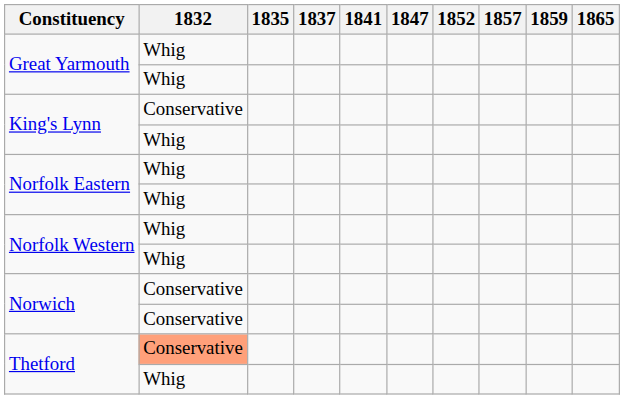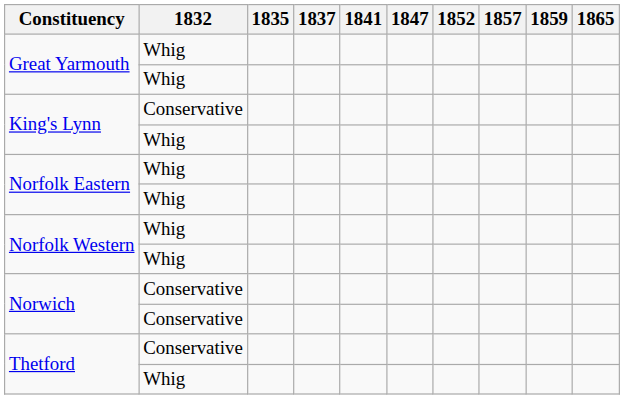(193, 348) lightsalmon background -> (193, 348) no background
